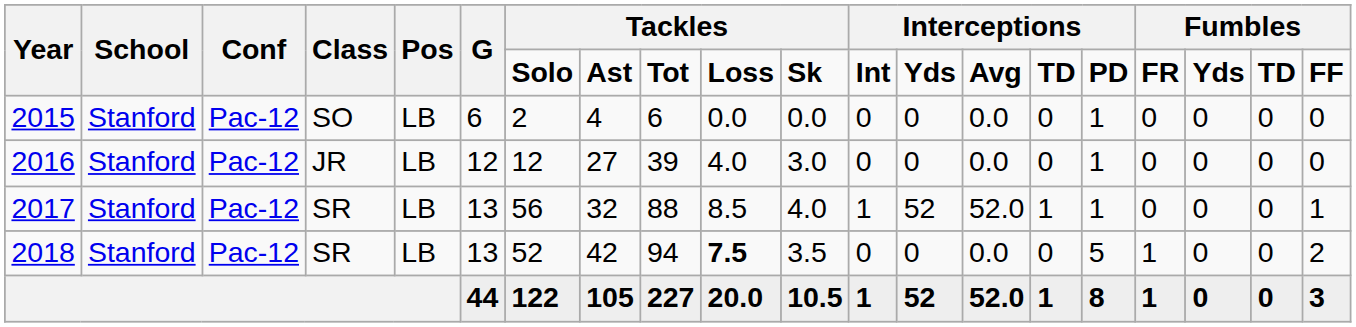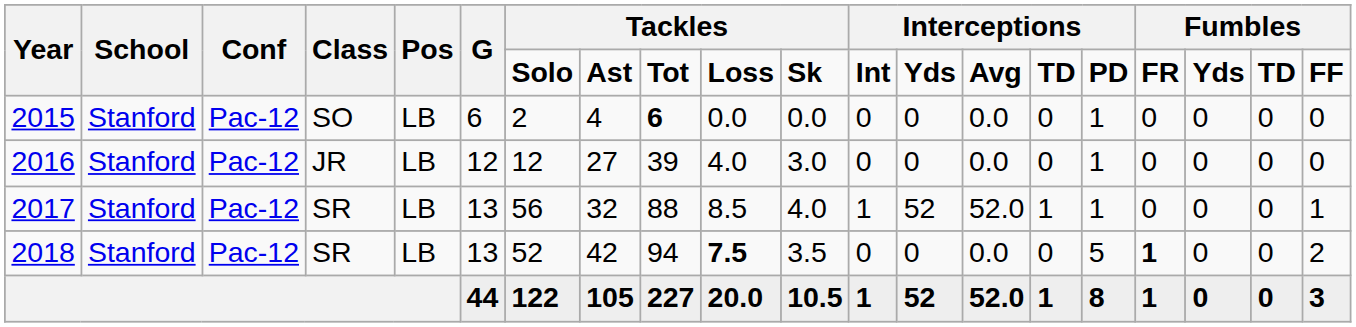(655, 117) normal -> (655, 117) bold
(1149, 252) normal -> (1149, 252) bold
